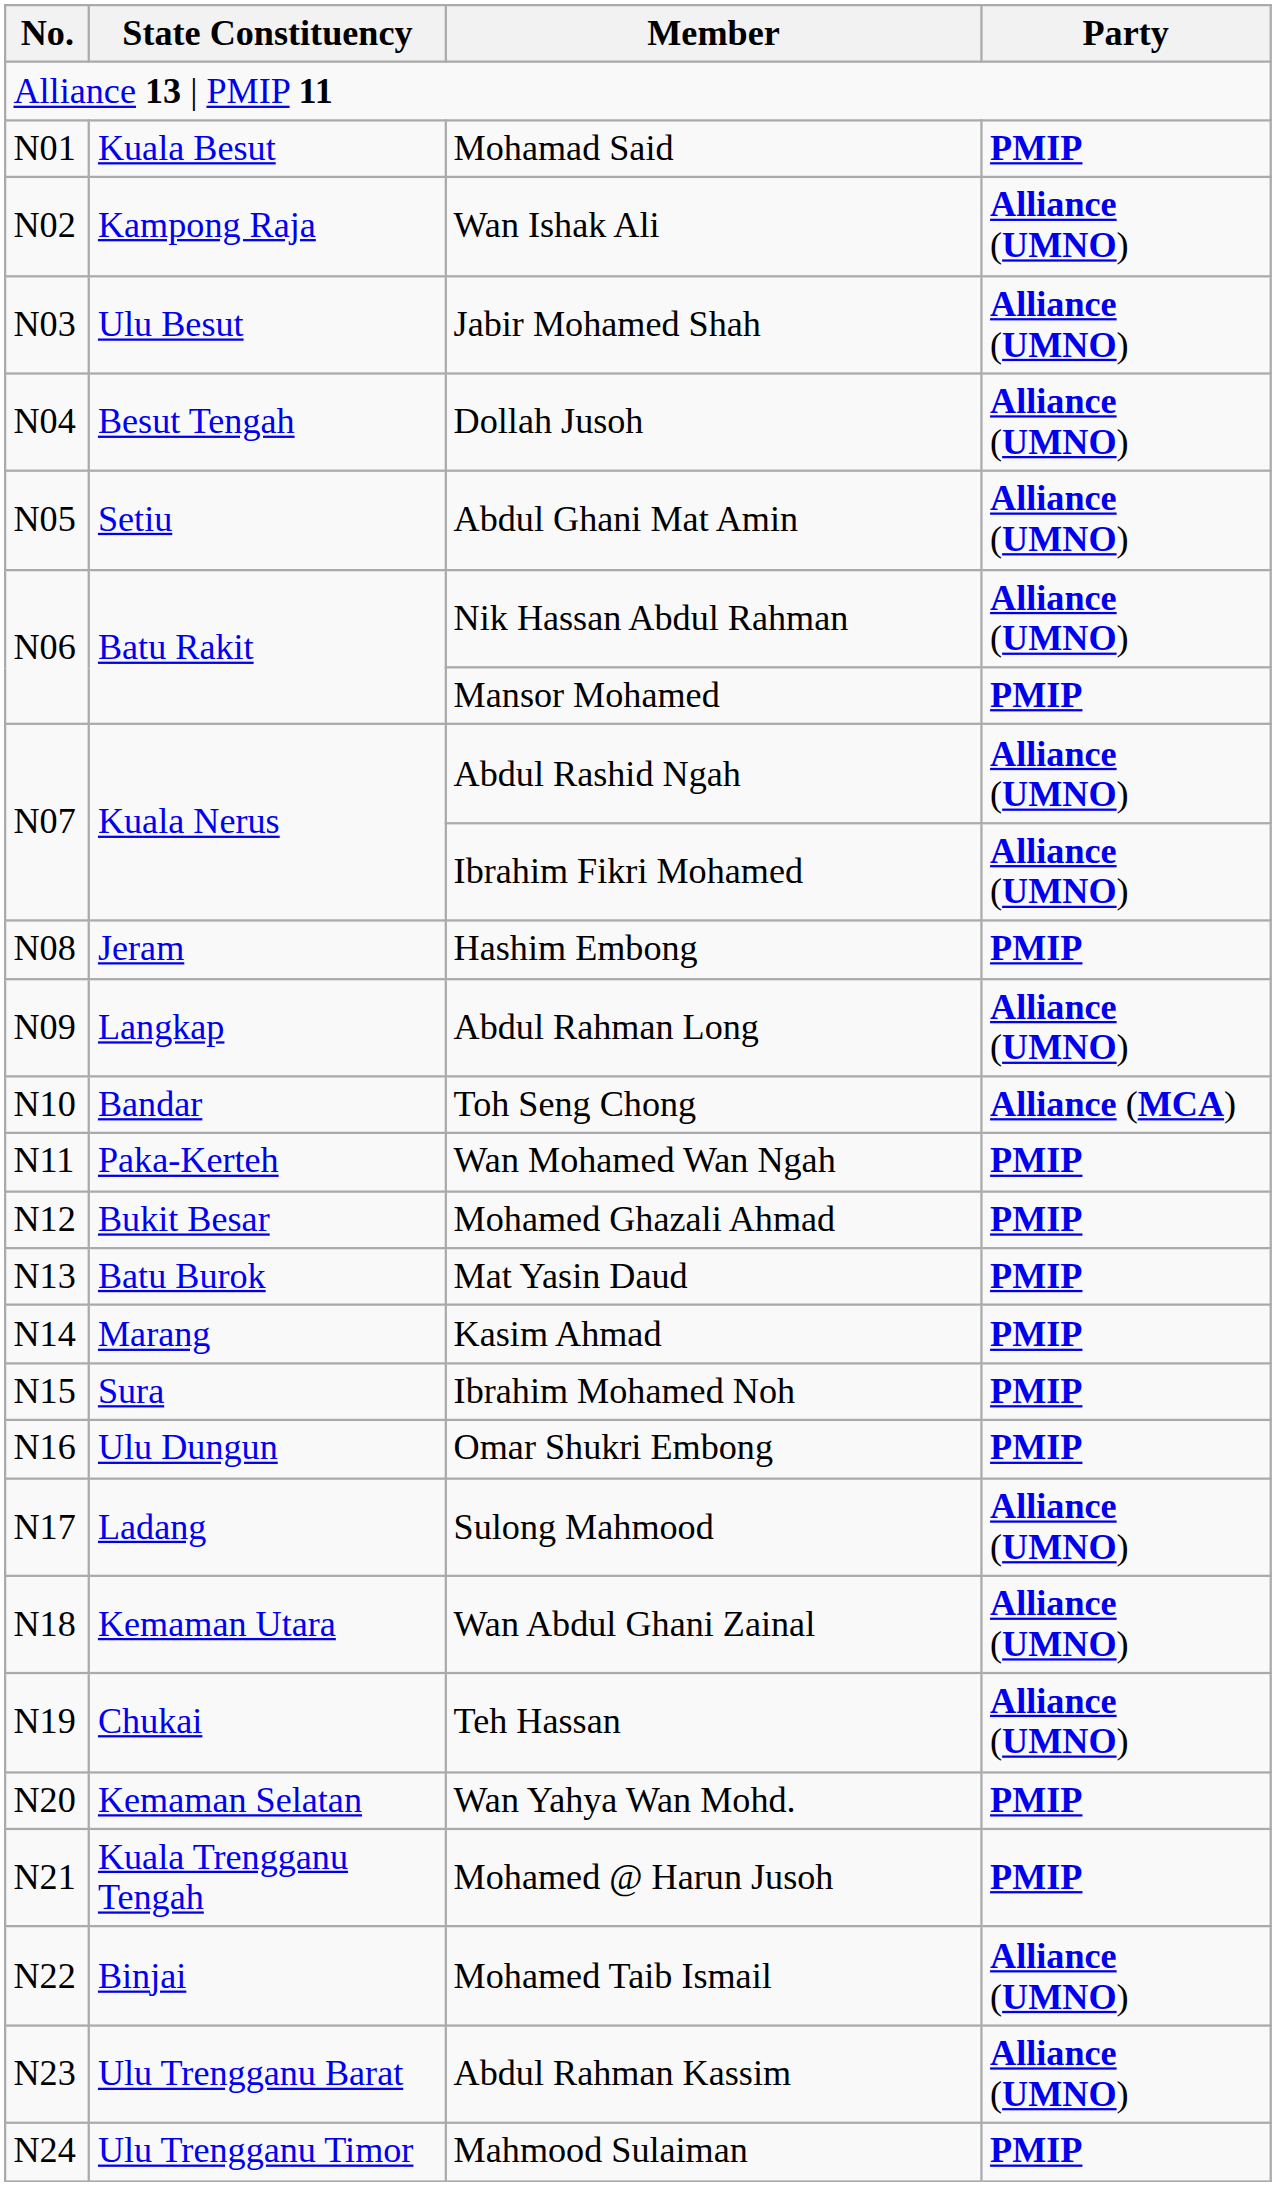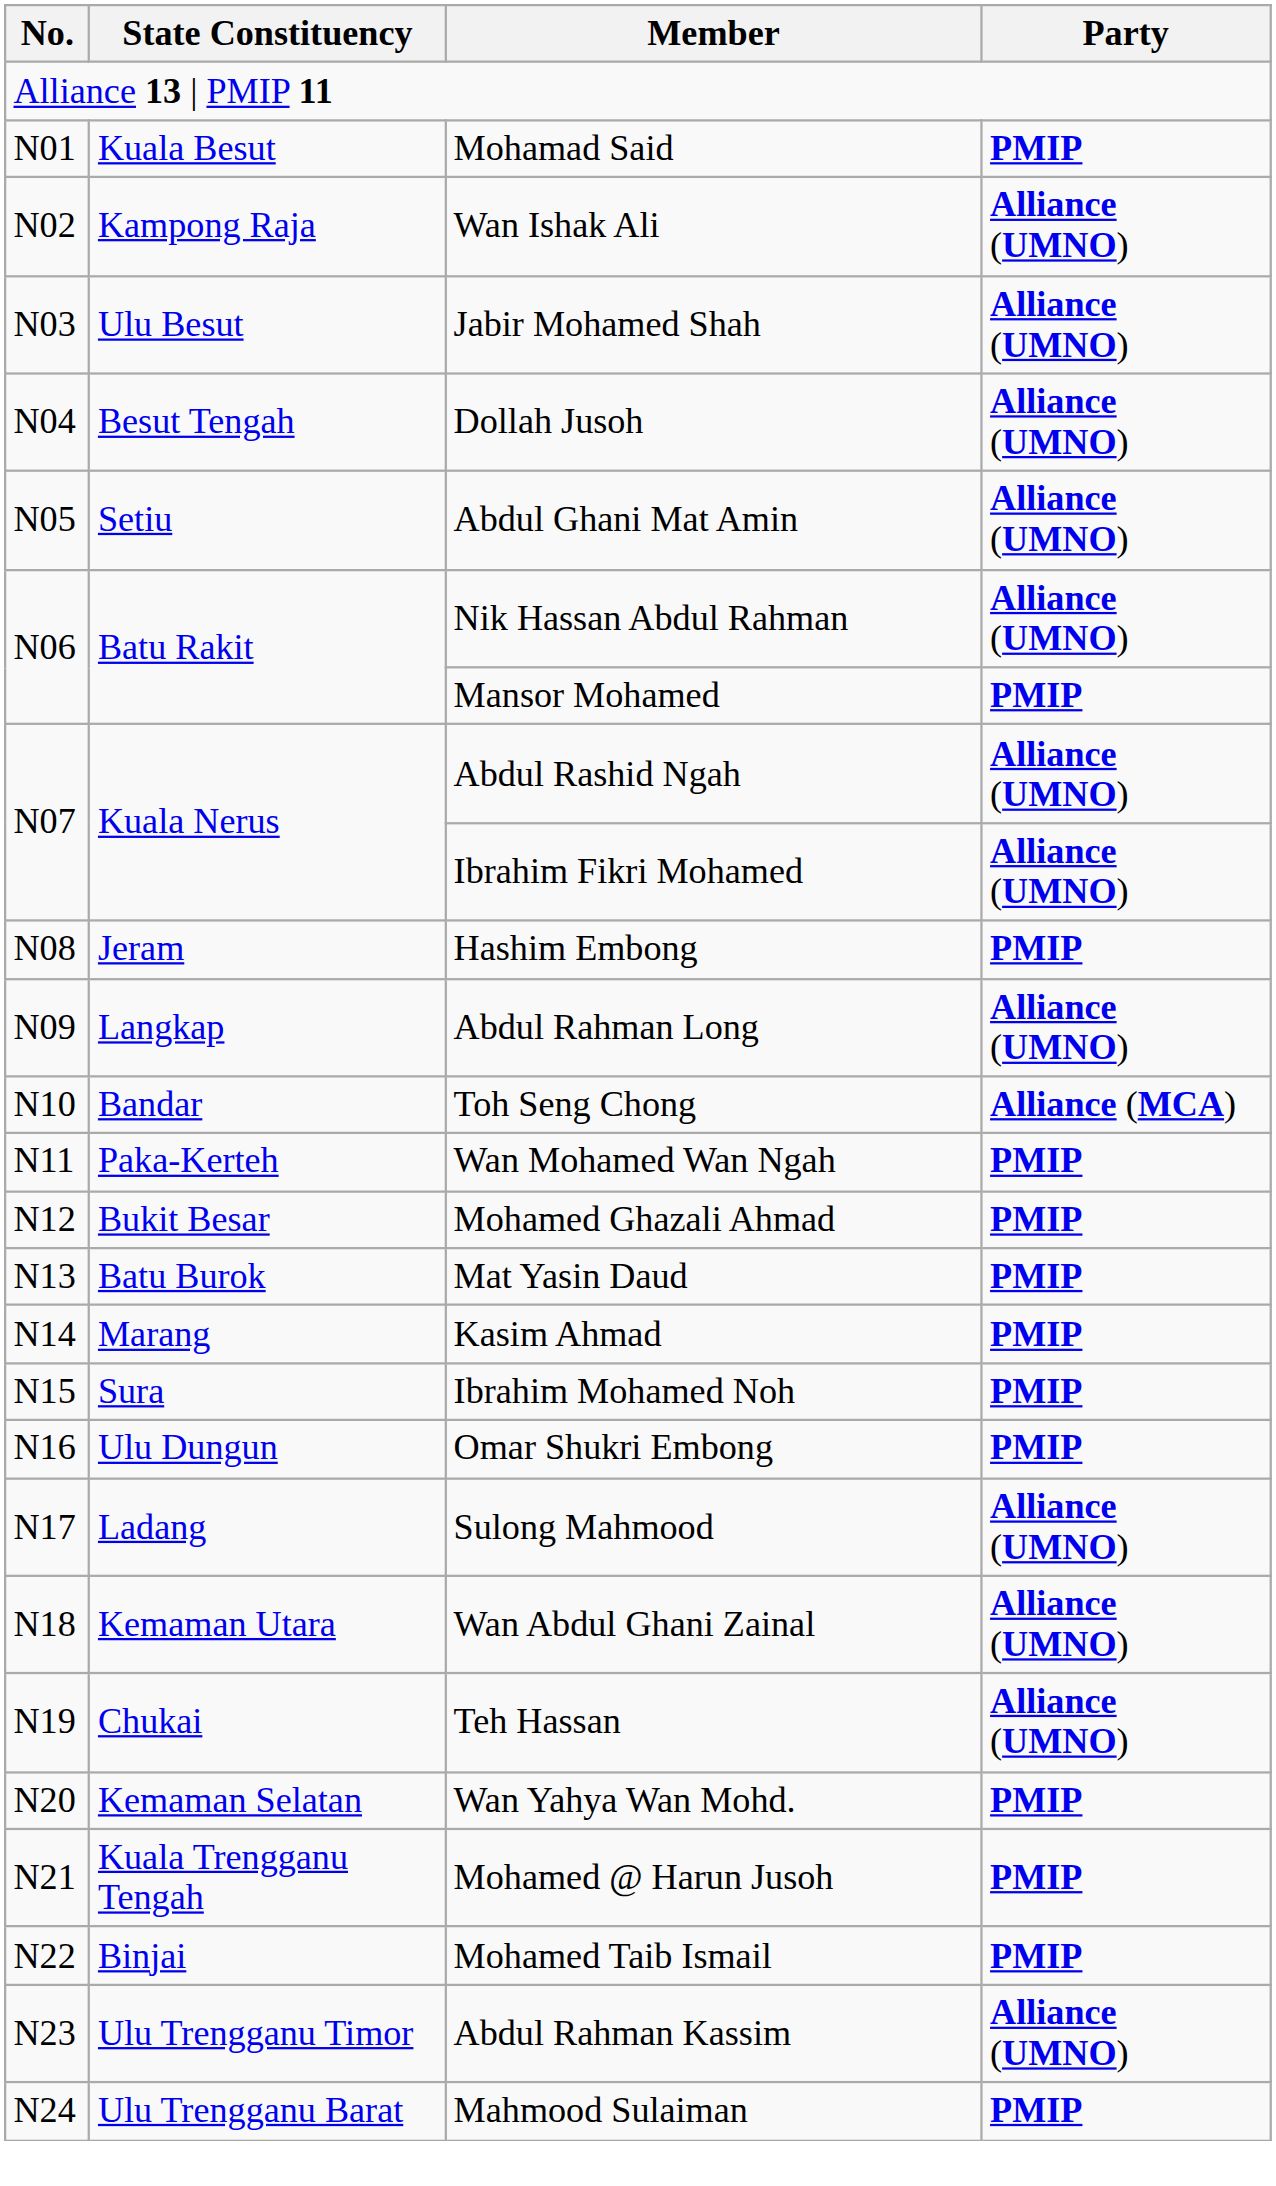(1059, 1975) Alliance (UMNO) -> (1036, 1955) PMIP
(251, 2073) Ulu Trengganu Barat -> (256, 2032) Ulu Trengganu Timor
(256, 2151) Ulu Trengganu Timor -> (251, 2110) Ulu Trengganu Barat
